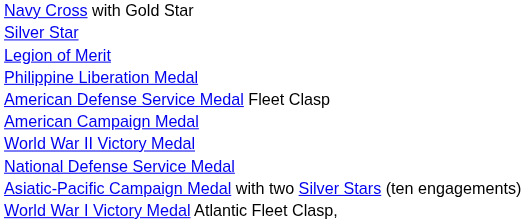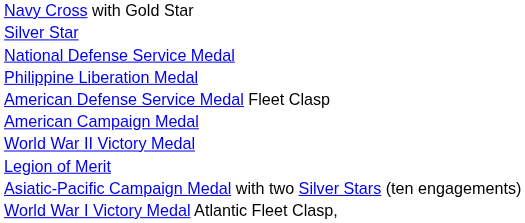(57, 55) Legion of Merit -> (119, 55) National Defense Service Medal
(119, 166) National Defense Service Medal -> (57, 166) Legion of Merit
